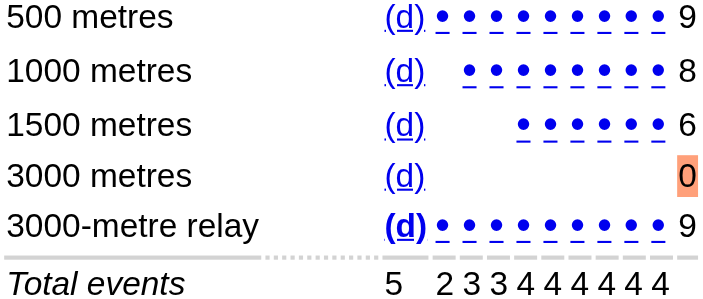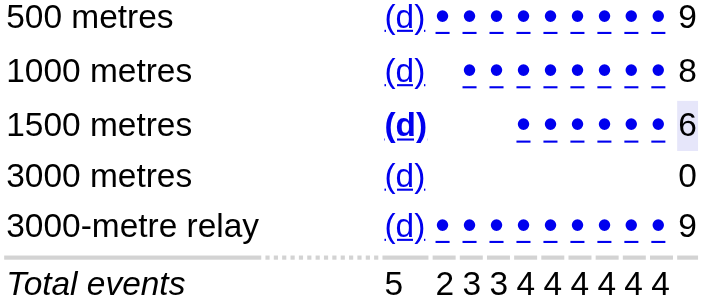(405, 125) normal -> (406, 125) bold
(688, 125) no background -> (688, 125) lavender background
(688, 175) lightsalmon background -> (688, 175) no background
(406, 225) bold -> (405, 225) normal
